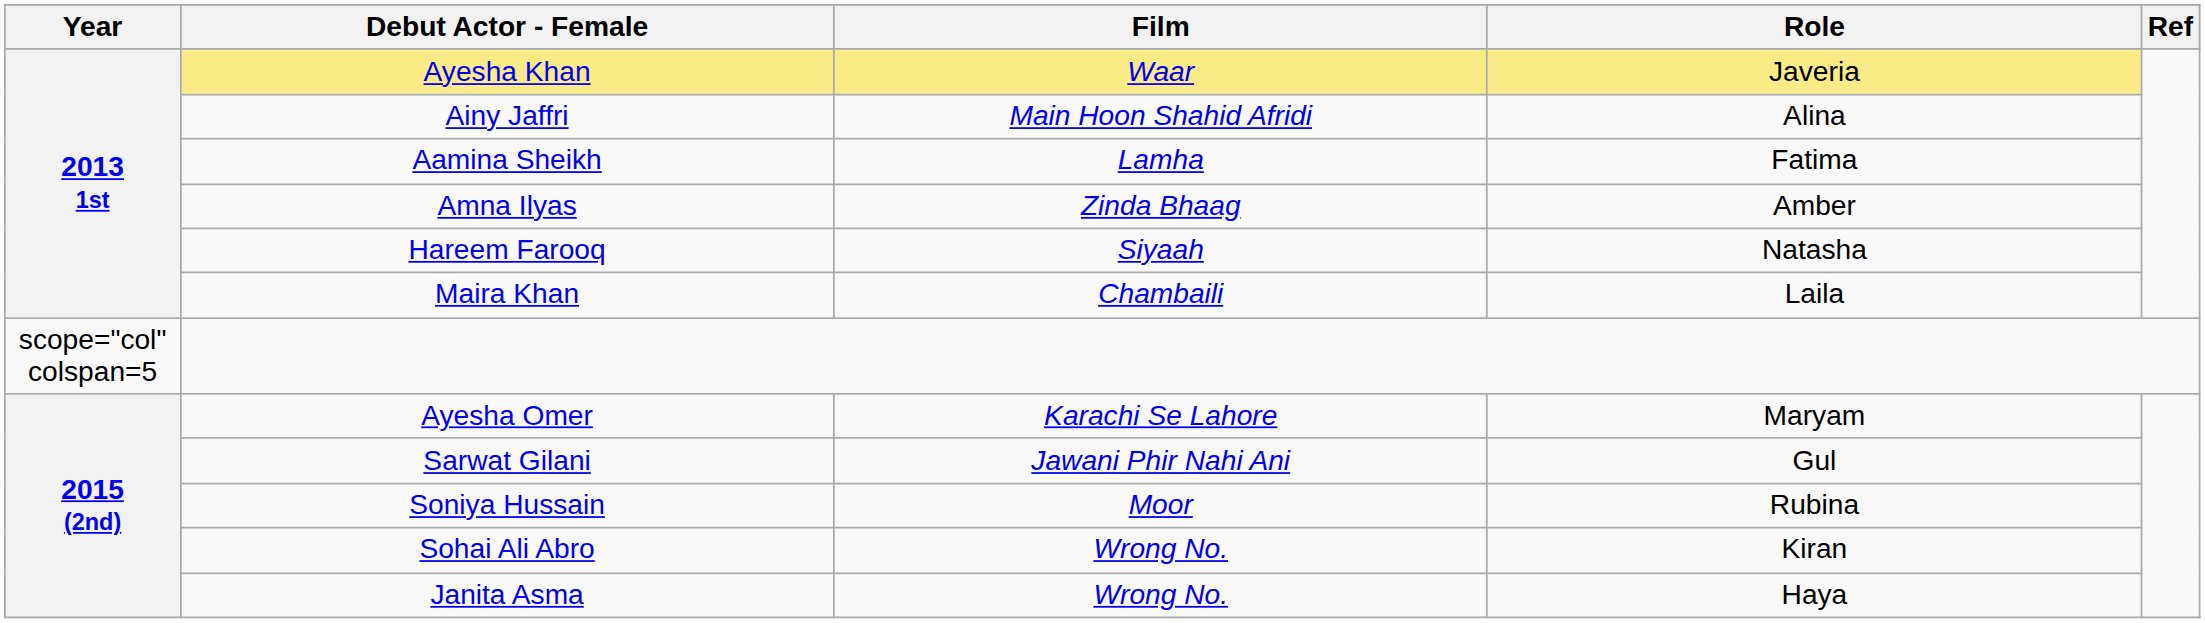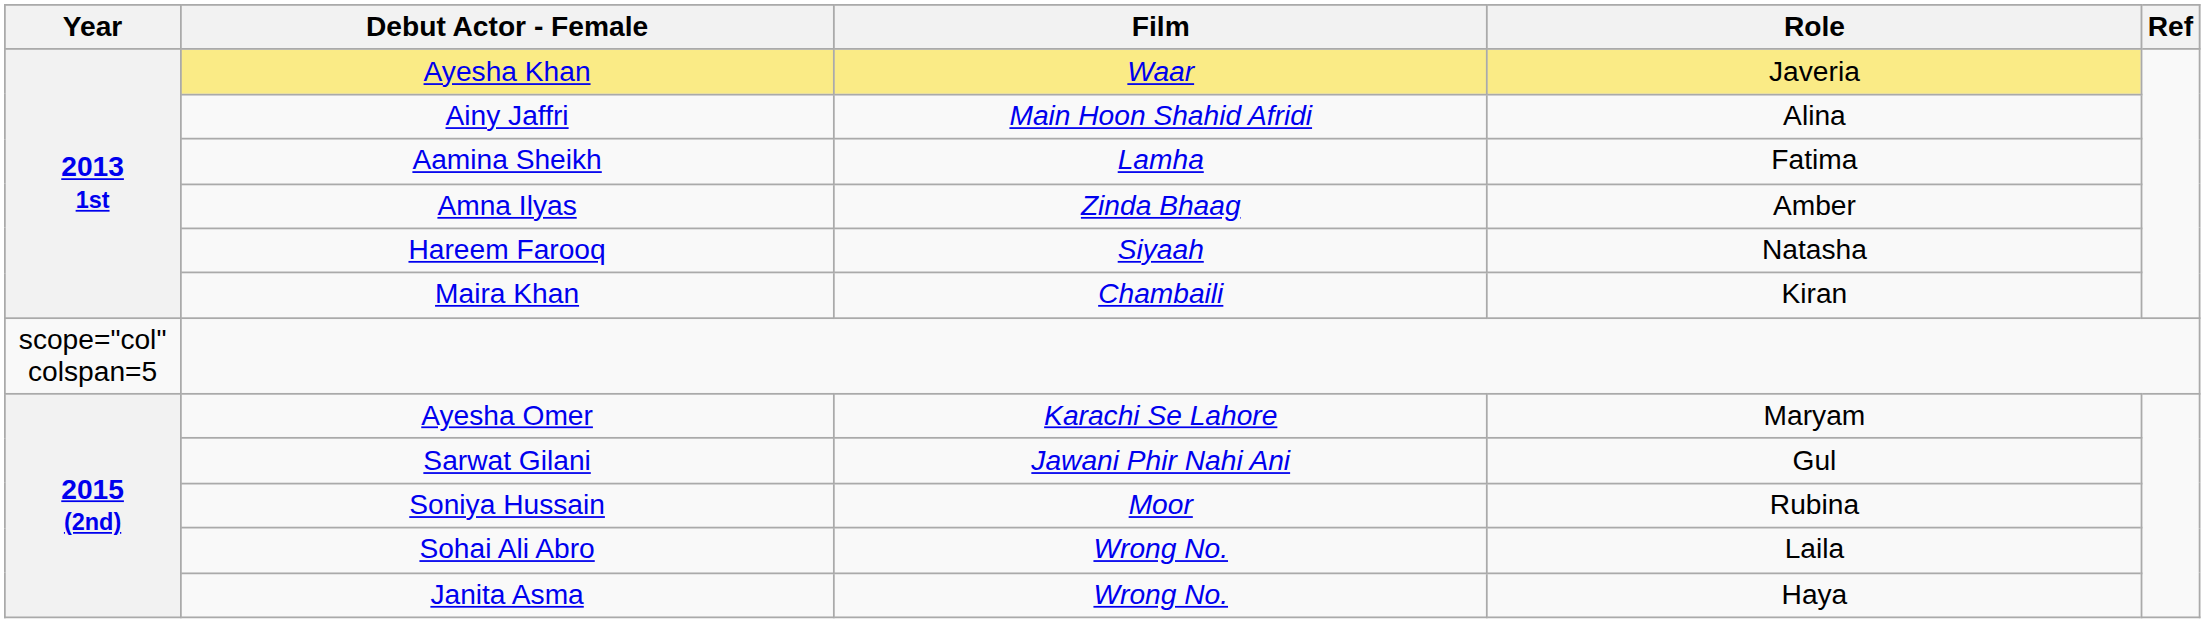(1814, 294) Laila -> (1814, 294) Kiran
(1814, 549) Kiran -> (1814, 549) Laila
